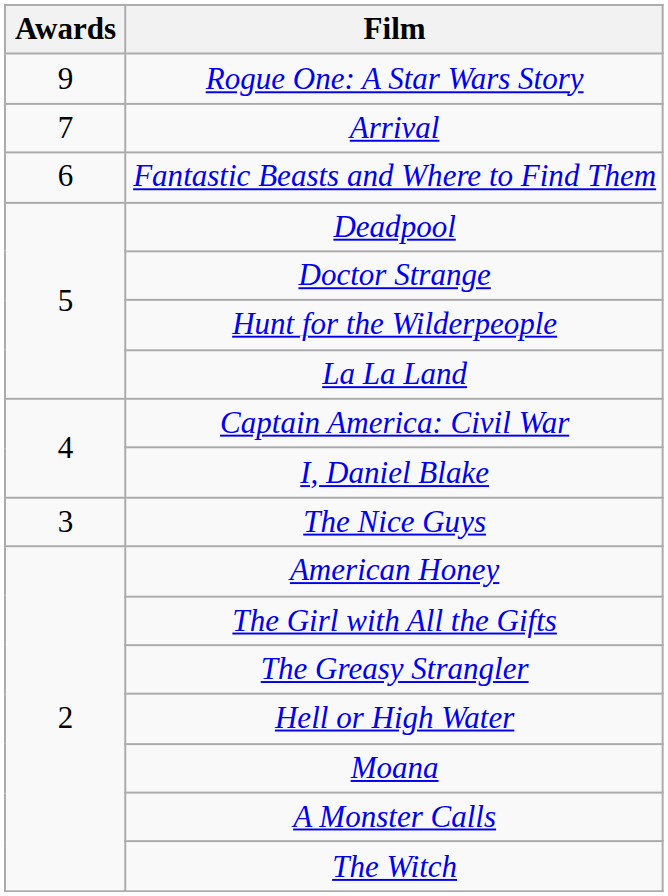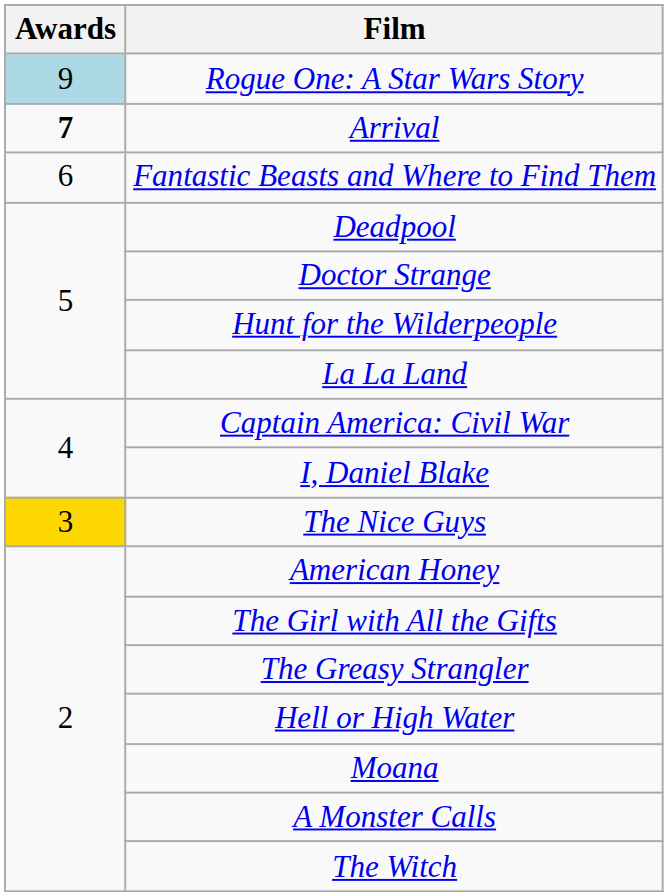(65, 78) no background -> (65, 78) lightblue background
(65, 127) normal -> (65, 127) bold
(65, 521) no background -> (65, 521) gold background
